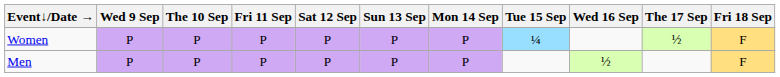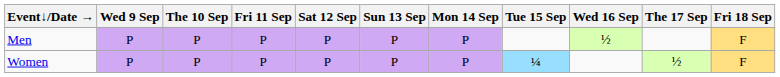rows swapped: (19, 61) <-> (28, 39)
